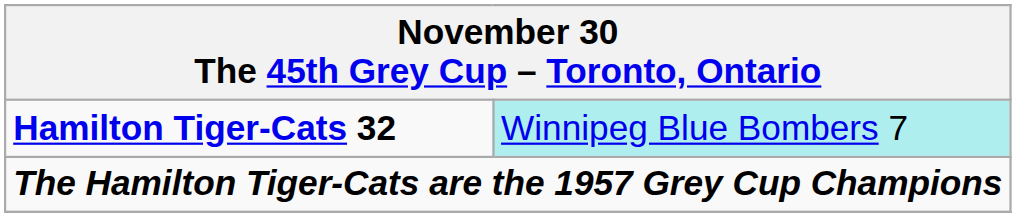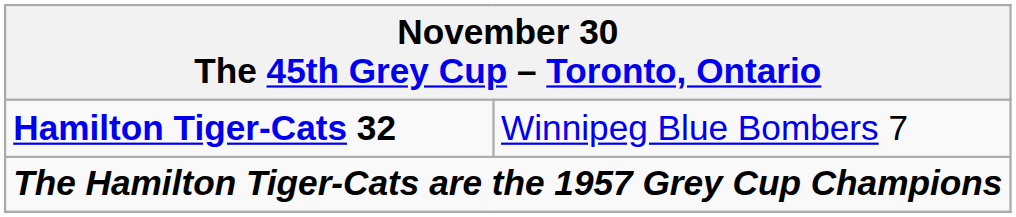(705, 127) paleturquoise background -> (705, 127) no background
